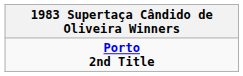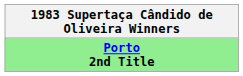(122, 55) no background -> (122, 55) lightgreen background
